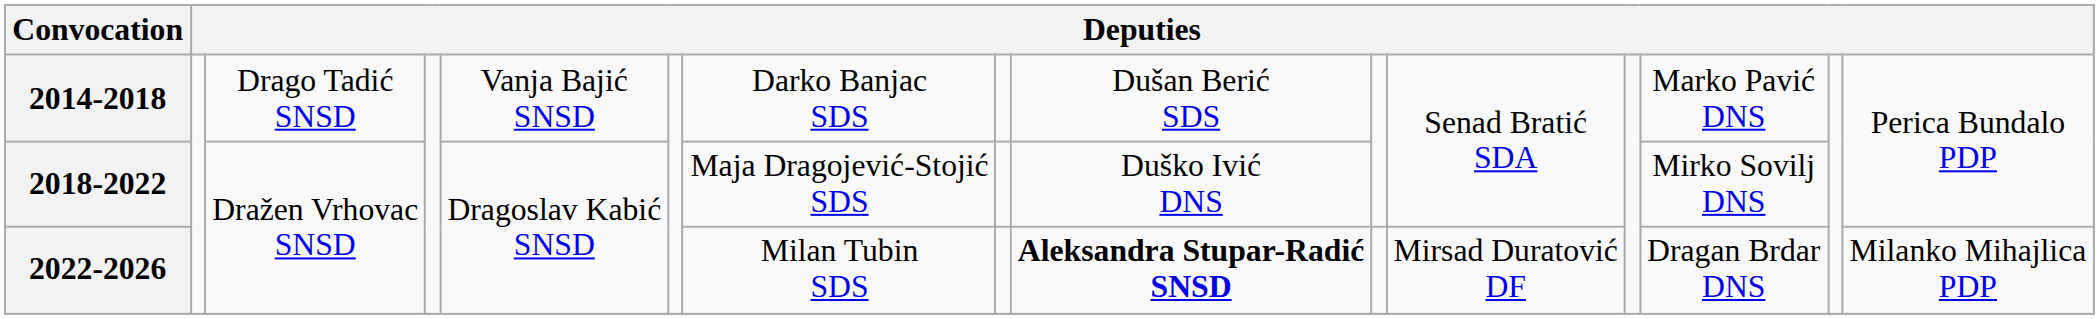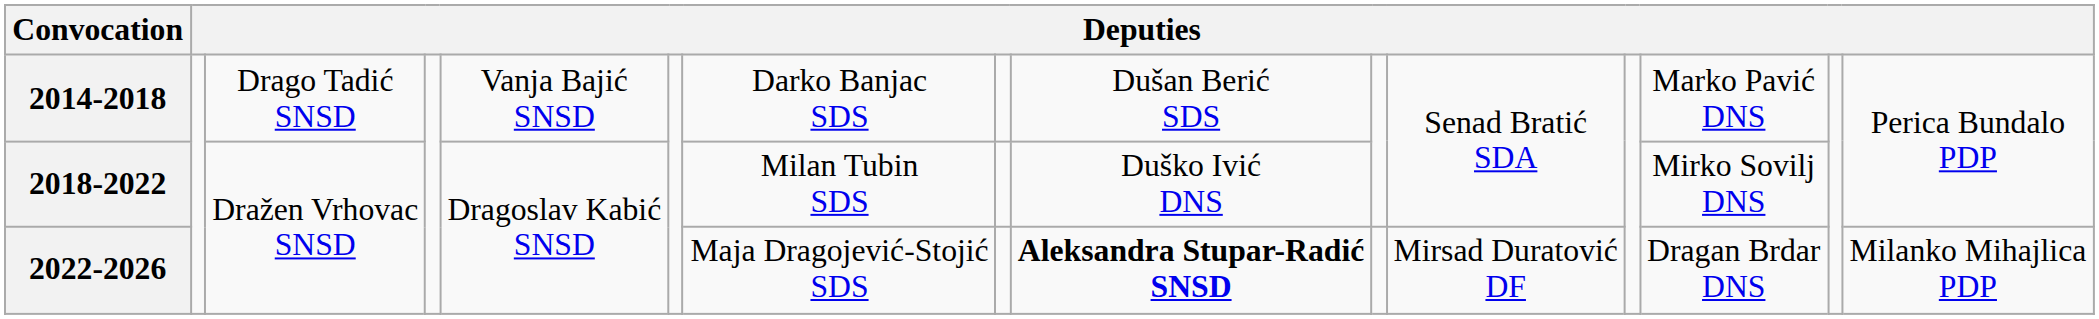(840, 183) Maja Dragojević-Stojić SDS -> (840, 183) Milan Tubin SDS
(840, 269) Milan Tubin SDS -> (840, 269) Maja Dragojević-Stojić SDS
